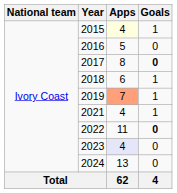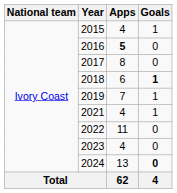(122, 29) lightyellow background -> (122, 29) no background
(122, 46) normal -> (122, 46) bold
(155, 63) bold -> (155, 63) normal
(155, 79) normal -> (155, 79) bold
(122, 96) lightsalmon background -> (122, 96) no background
(155, 130) bold -> (155, 130) normal
(122, 146) lavender background -> (122, 146) no background
(155, 163) normal -> (155, 163) bold
